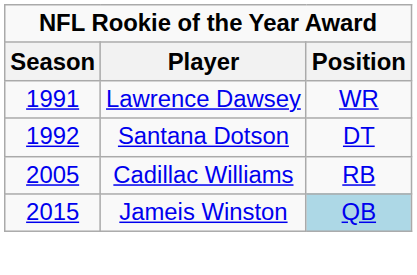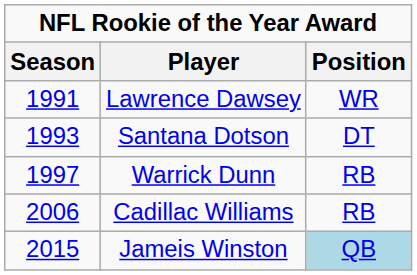(53, 136) 1992 -> (53, 136) 1993
+ row: (203, 174)
(53, 174) 2005 -> (53, 212) 2006
